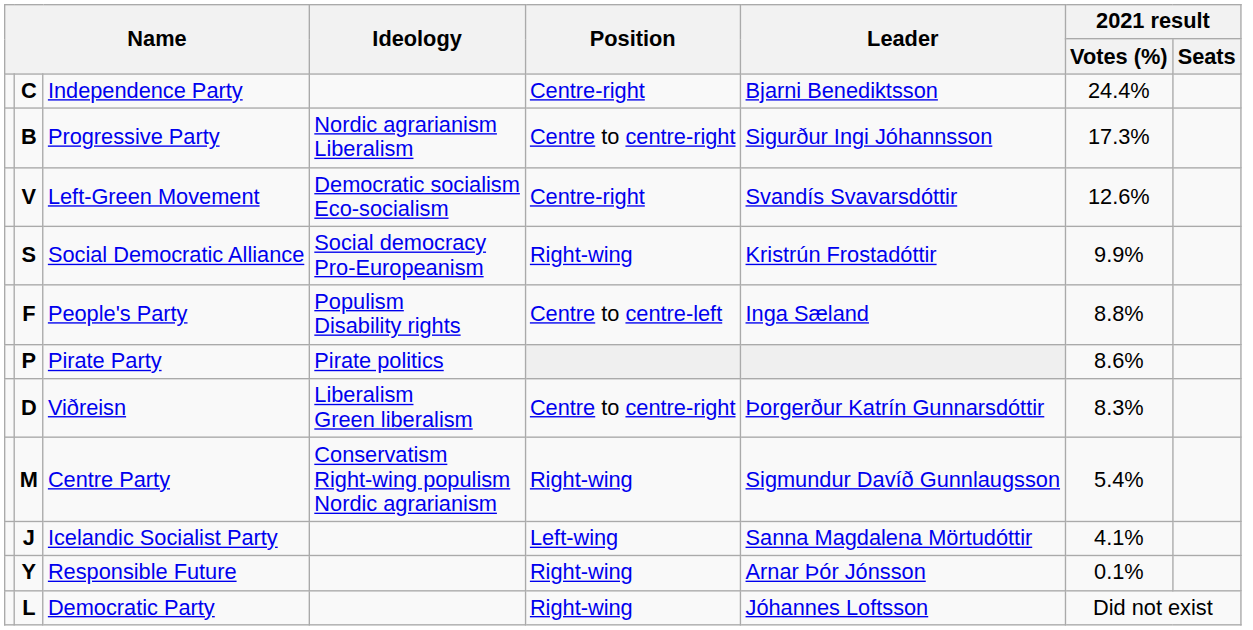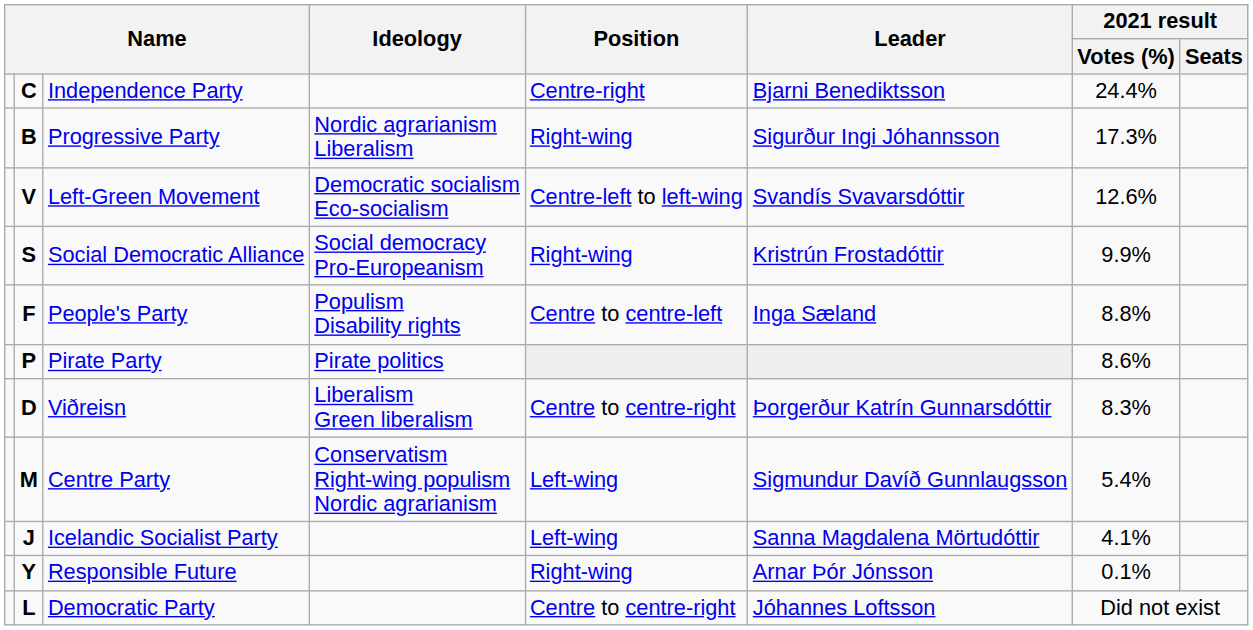(633, 137) Centre to centre-right -> (581, 137) Right-wing
(587, 196) Centre-right -> (636, 196) Centre-left to left-wing
(581, 479) Right-wing -> (574, 479) Left-wing
(581, 607) Right-wing -> (633, 607) Centre to centre-right
